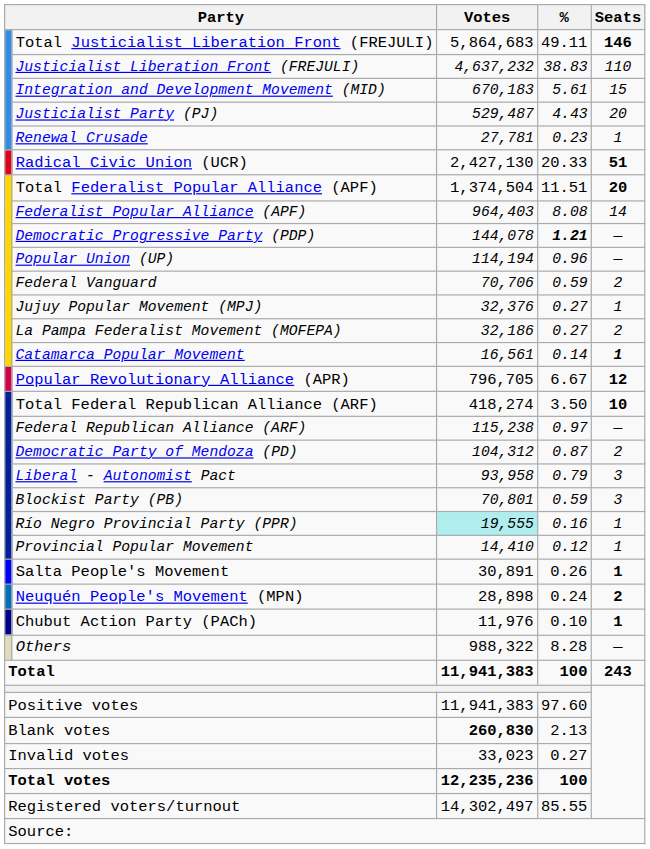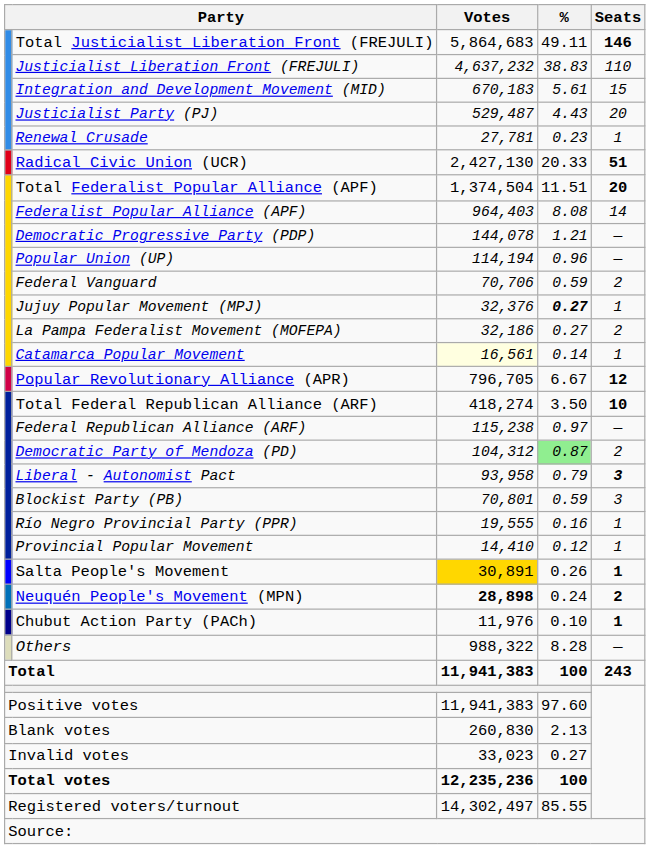(570, 236) bold -> (570, 236) normal
(570, 307) normal -> (570, 307) bold
(507, 355) no background -> (507, 355) lightyellow background
(618, 355) bold -> (618, 355) normal
(570, 452) no background -> (570, 452) lightgreen background
(618, 476) normal -> (618, 476) bold
(507, 524) paleturquoise background -> (507, 524) no background
(506, 572) no background -> (506, 572) gold background
(506, 597) normal -> (506, 597) bold
(501, 730) bold -> (501, 730) normal
